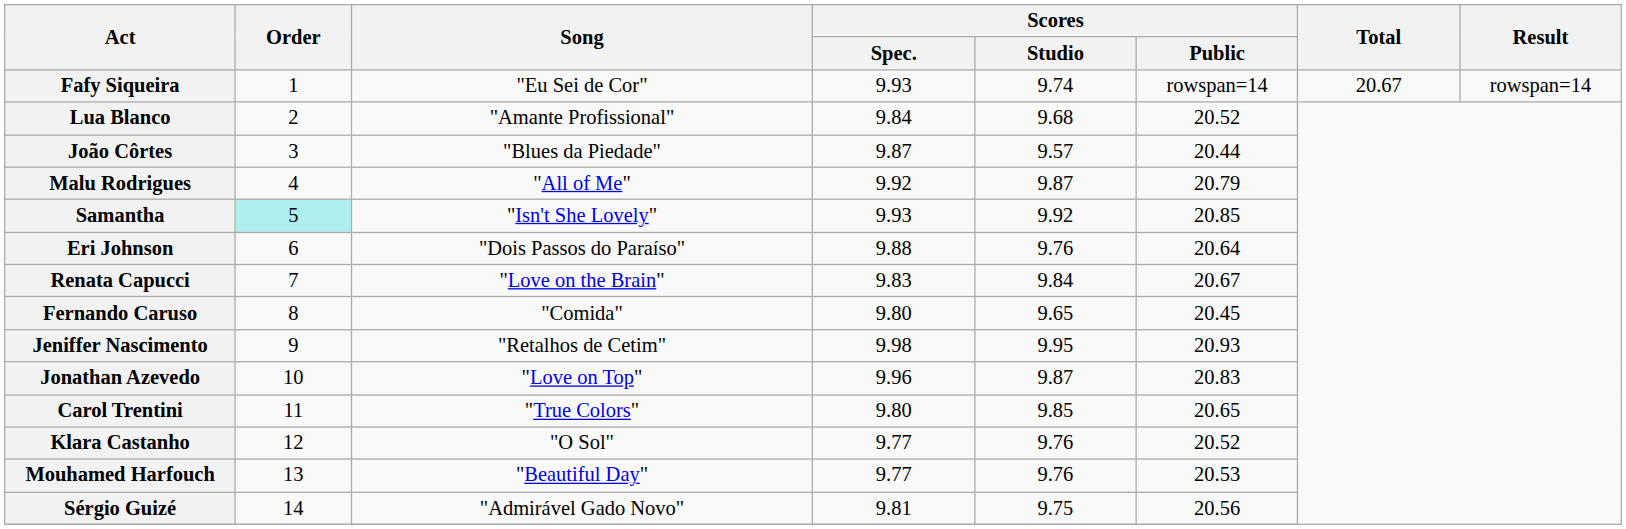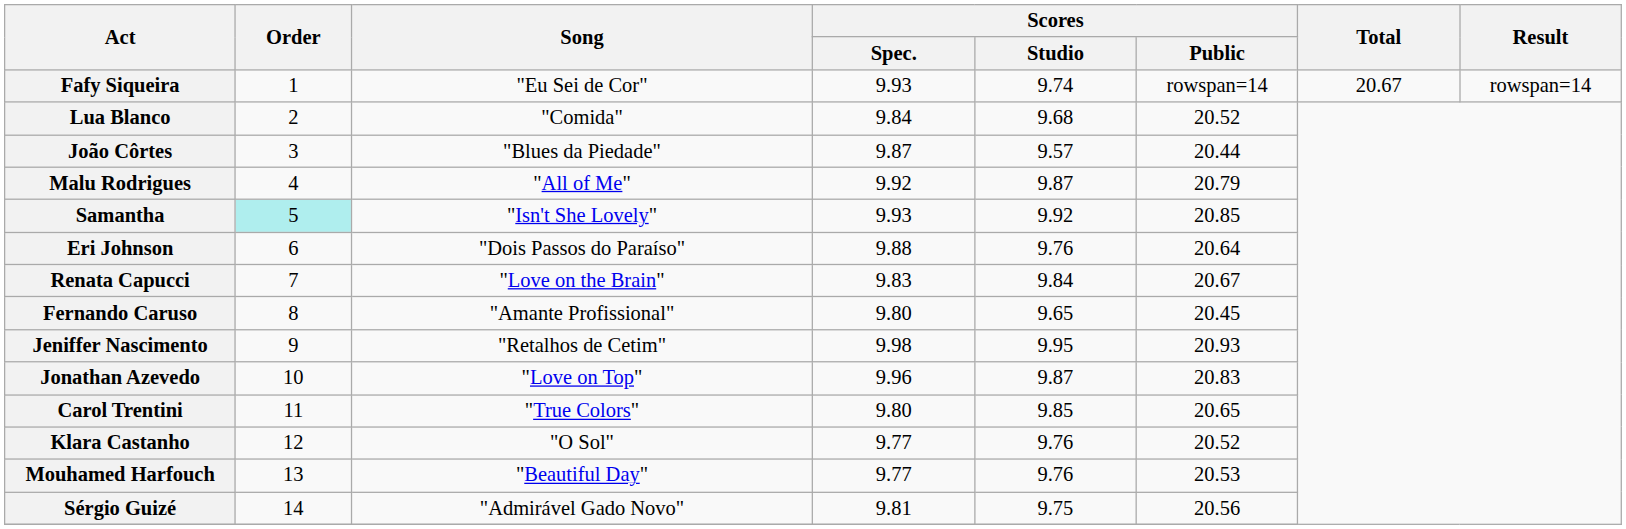(582, 118) "Amante Profissional" -> (582, 118) "Comida"
(582, 313) "Comida" -> (582, 313) "Amante Profissional"
